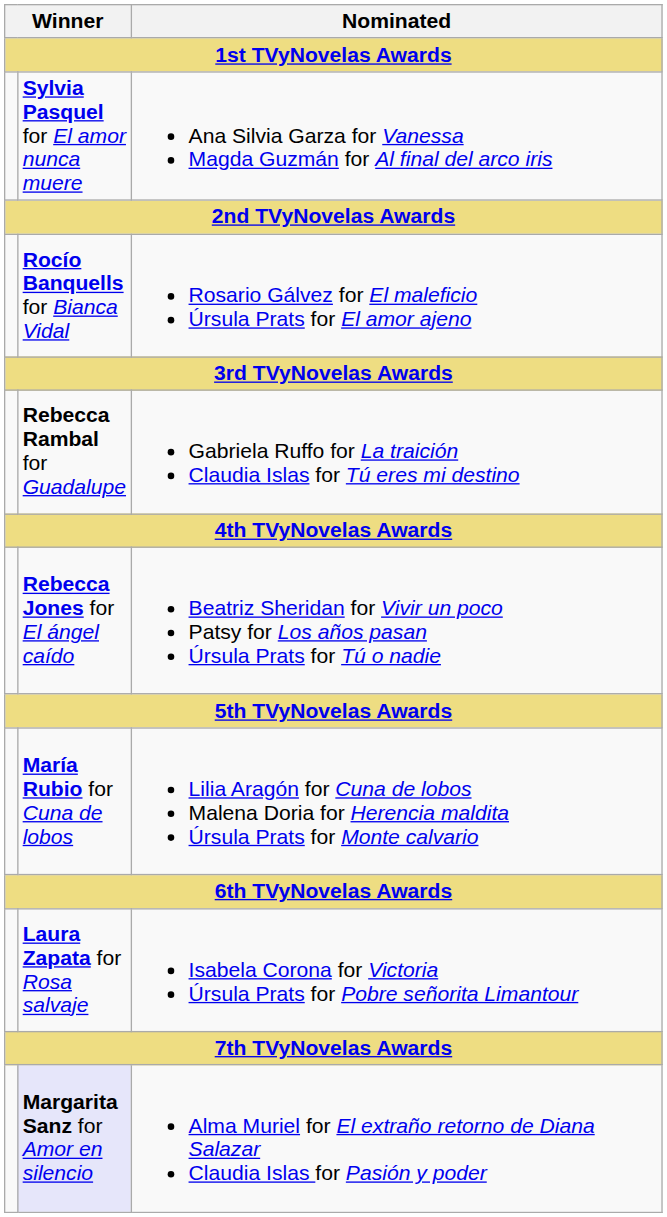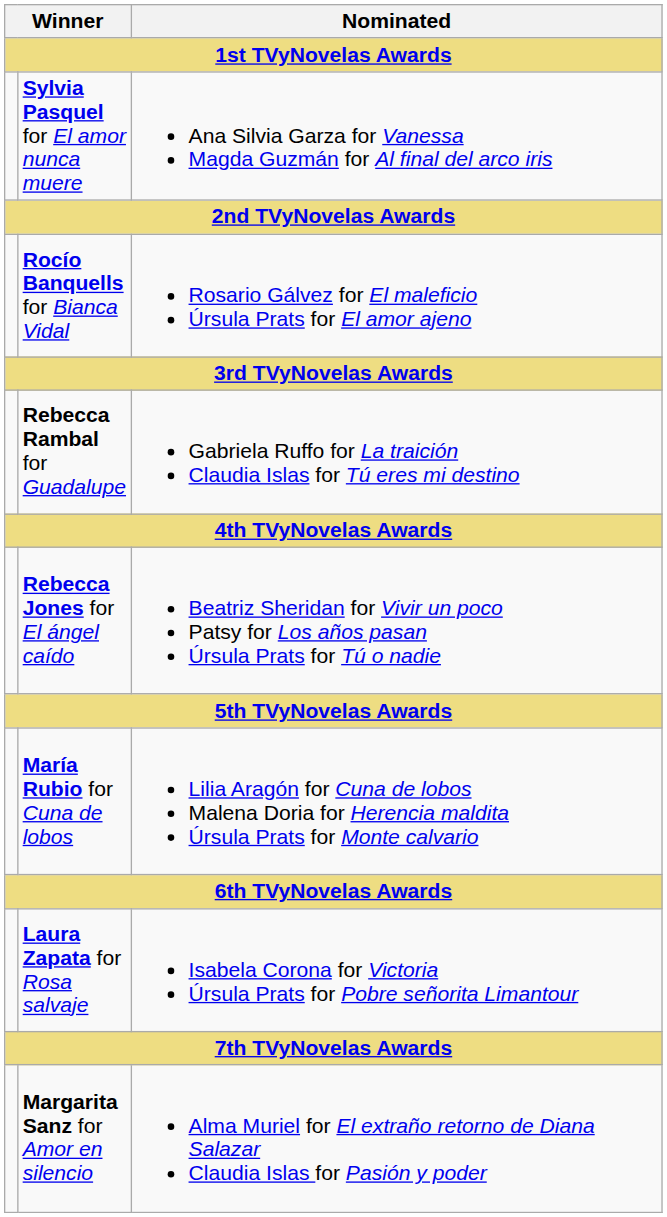(70, 1138) lavender background -> (70, 1138) no background
